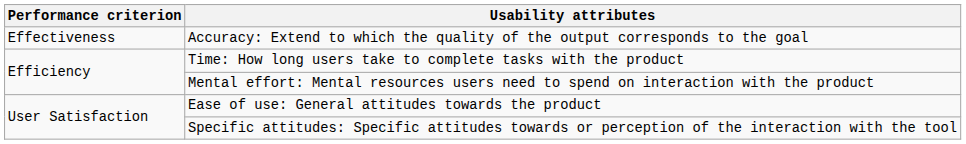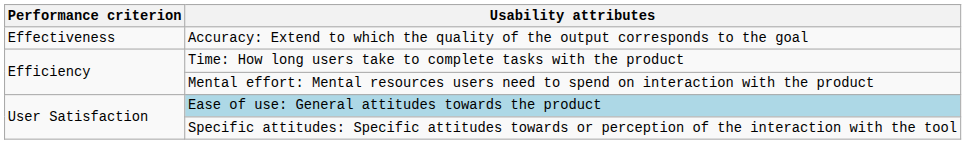(395, 106) no background -> (395, 106) lightblue background
